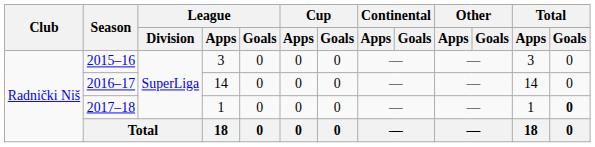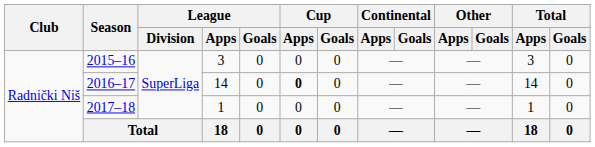(298, 84) normal -> (298, 84) bold
(570, 107) bold -> (570, 107) normal
